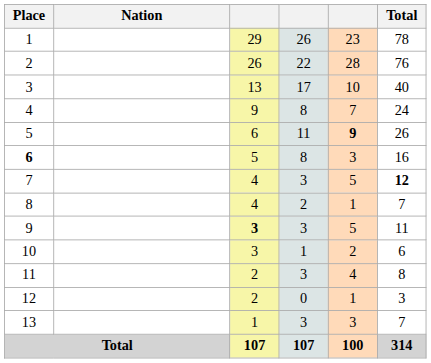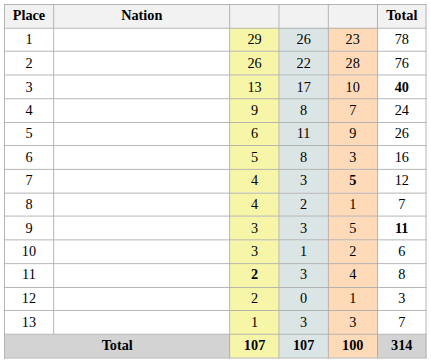(402, 86) normal -> (402, 86) bold
(353, 133) bold -> (353, 133) normal
(29, 157) bold -> (29, 157) normal
(353, 181) normal -> (353, 181) bold
(402, 181) bold -> (402, 181) normal
(255, 228) bold -> (255, 228) normal
(402, 228) normal -> (402, 228) bold
(255, 275) normal -> (255, 275) bold
